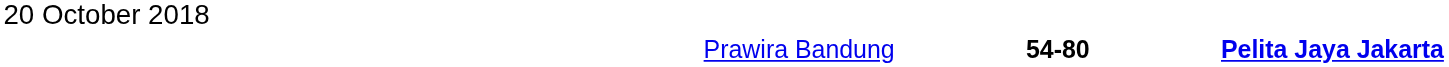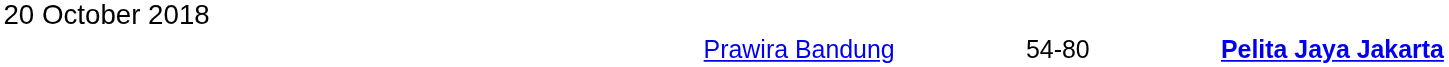(1058, 50) bold -> (1058, 50) normal
